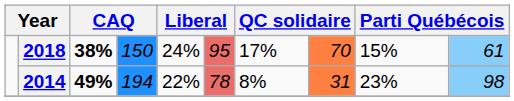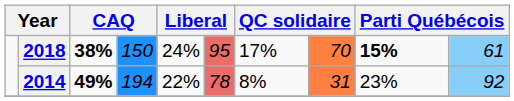(379, 51) normal -> (379, 51) bold
(494, 81) 98 -> (494, 81) 92
